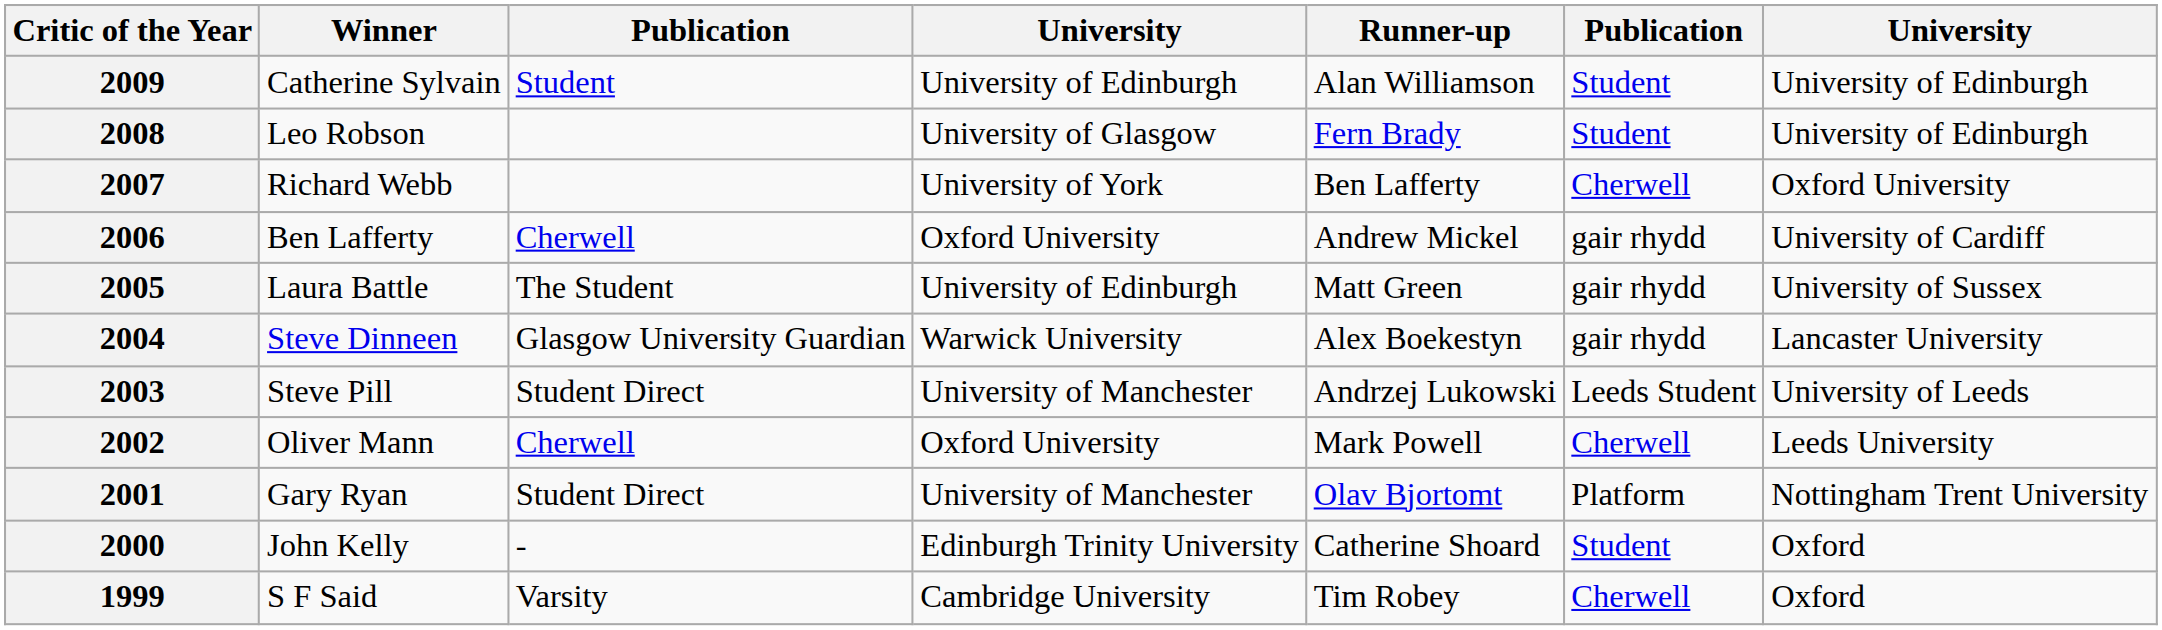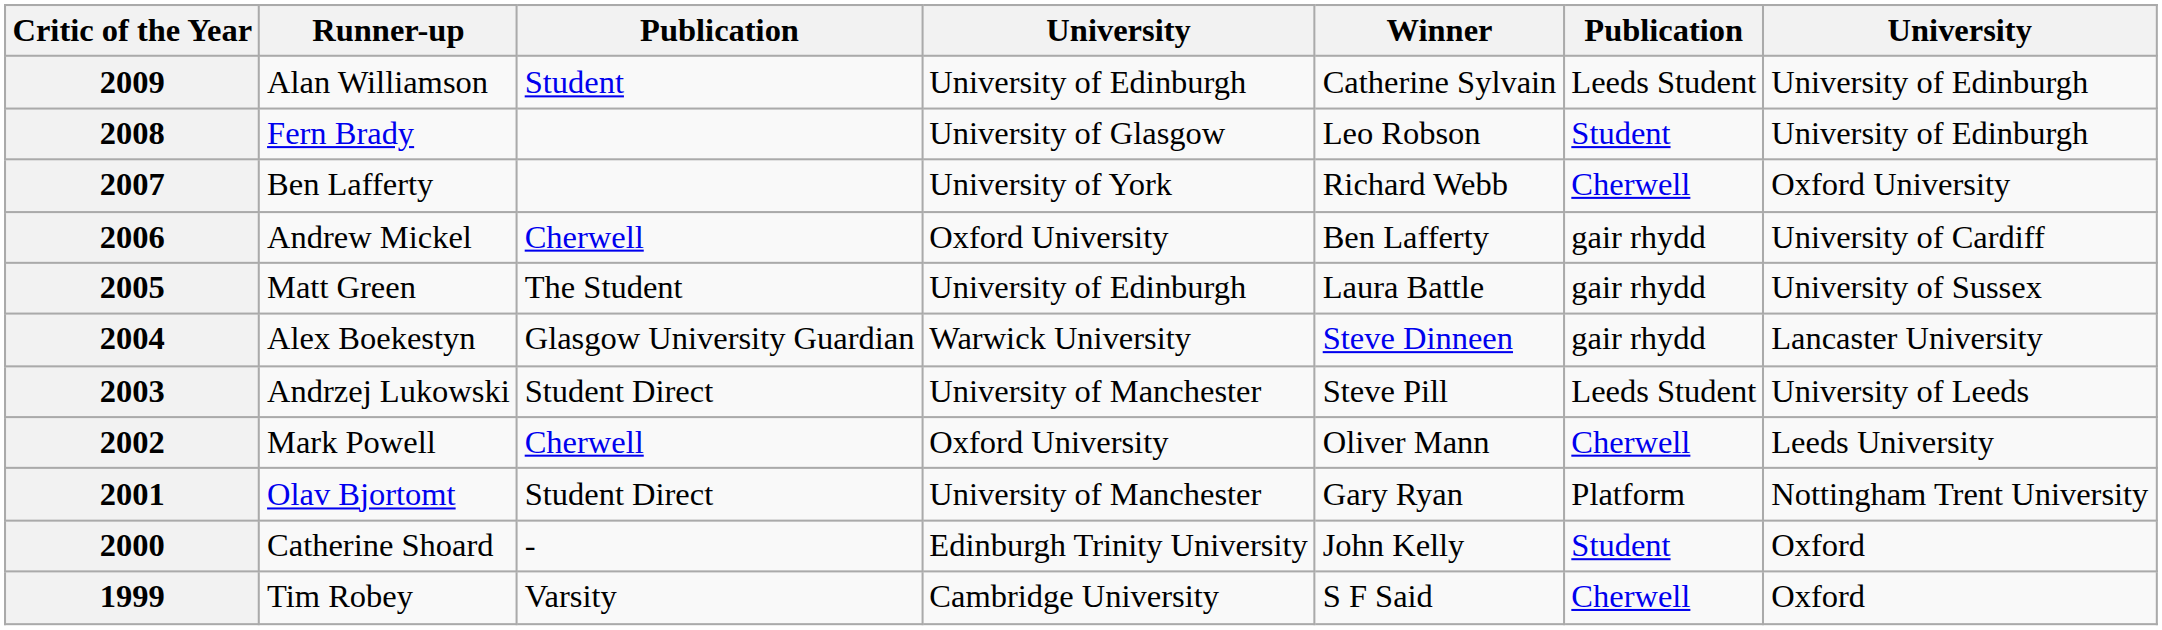columns swapped: (384, 30) <-> (1435, 30)
(1621, 81) Student -> (1664, 81) Leeds Student
